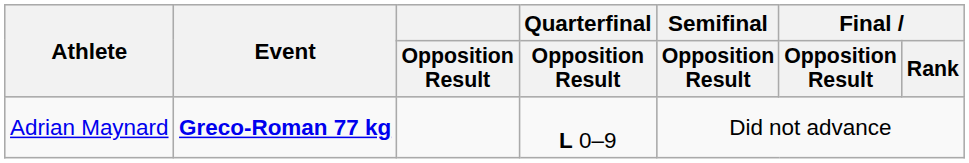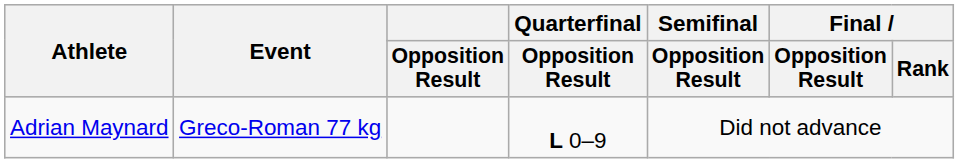(285, 128) bold -> (280, 128) normal
